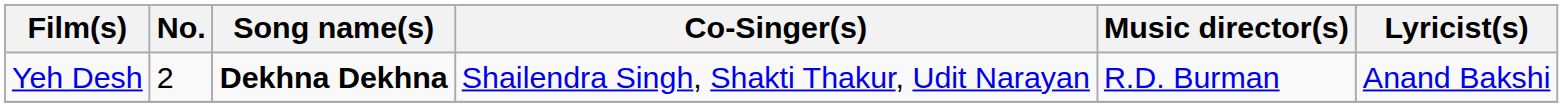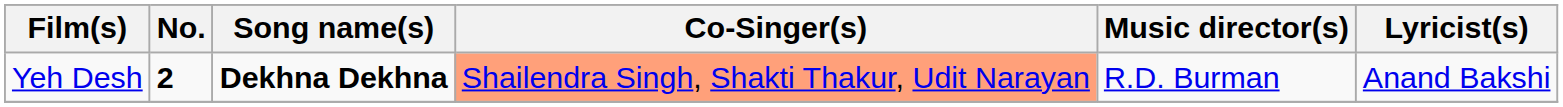(165, 76) normal -> (165, 76) bold
(776, 76) no background -> (776, 76) lightsalmon background
